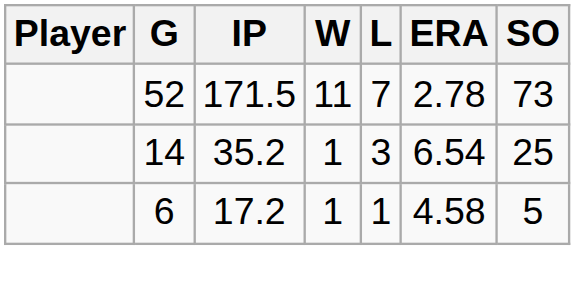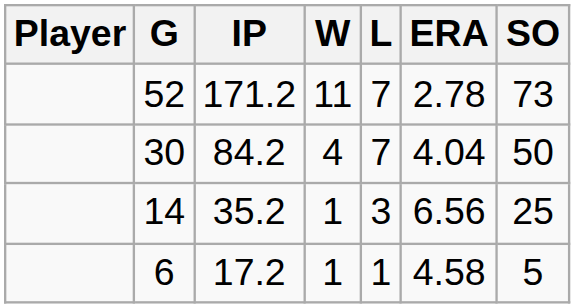(249, 93) 171.5 -> (249, 93) 171.2
+ row: (164, 152)
(449, 152) 6.54 -> (449, 212) 6.56
